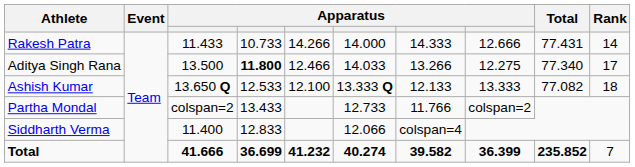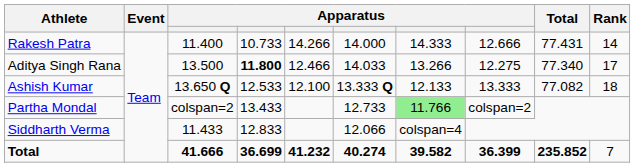(202, 43) 11.433 -> (202, 43) 11.400
(431, 108) no background -> (431, 108) lightgreen background
(202, 130) 11.400 -> (202, 130) 11.433
